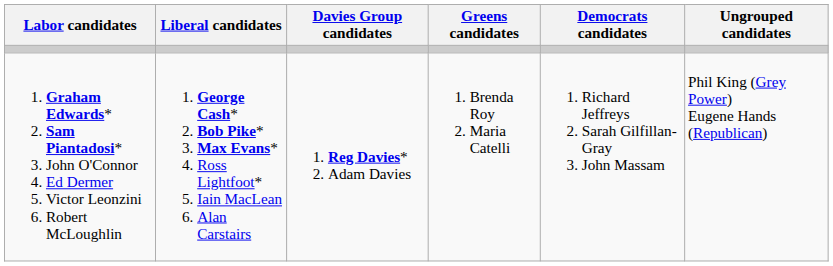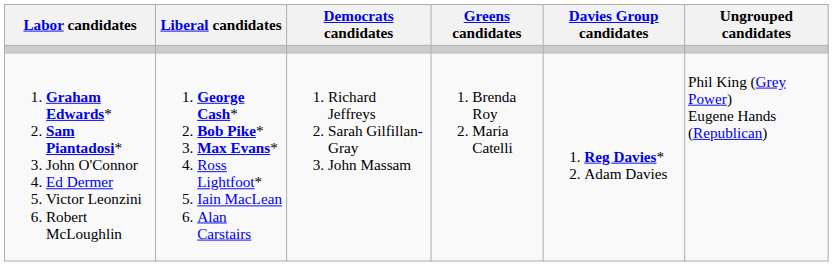columns swapped: (612, 25) <-> (357, 25)
